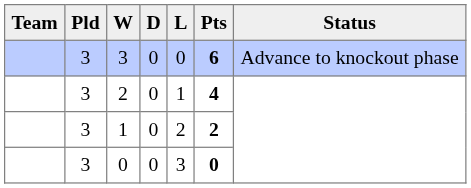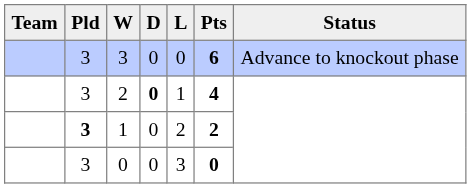(154, 93) normal -> (154, 93) bold
(85, 129) normal -> (85, 129) bold
